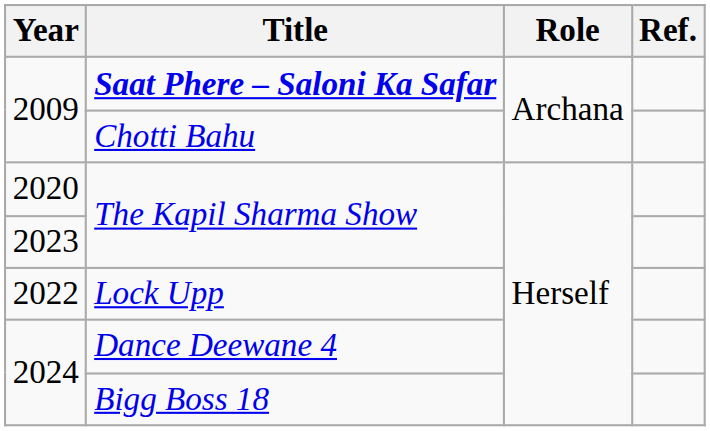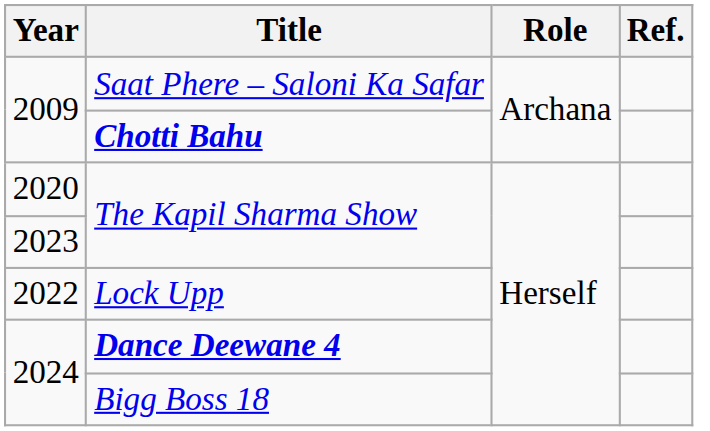(295, 83) bold -> (289, 83) normal
(175, 135) normal -> (178, 135) bold
(216, 345) normal -> (217, 345) bold
